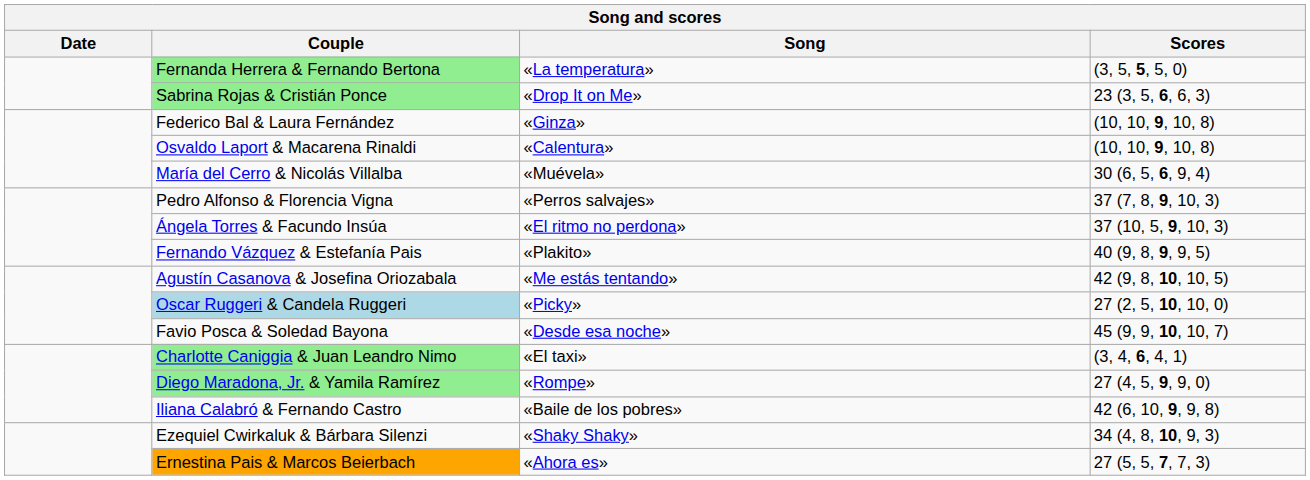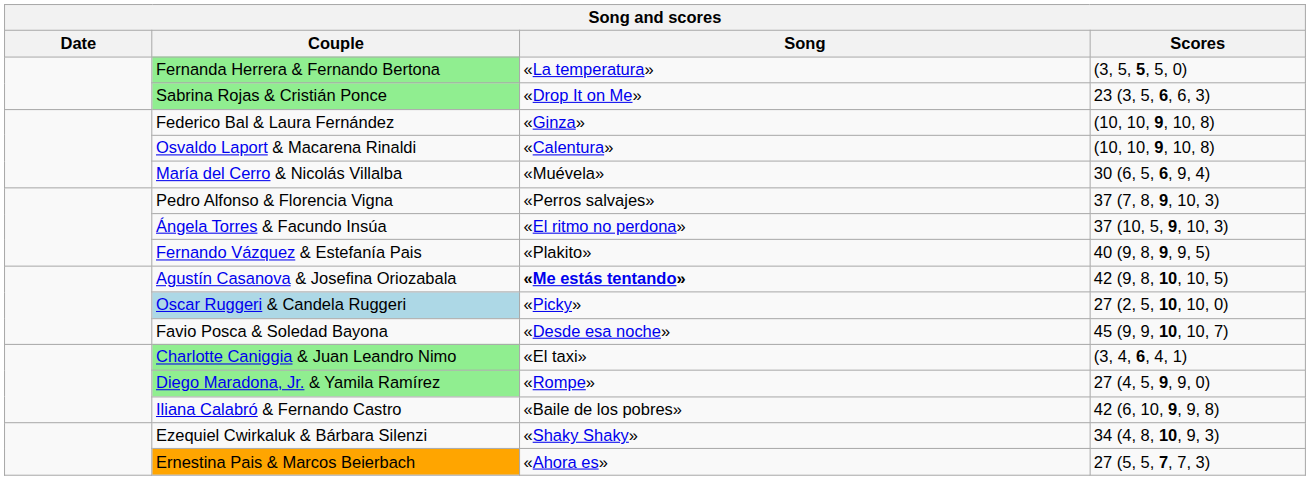(600, 278) normal -> (605, 278) bold
